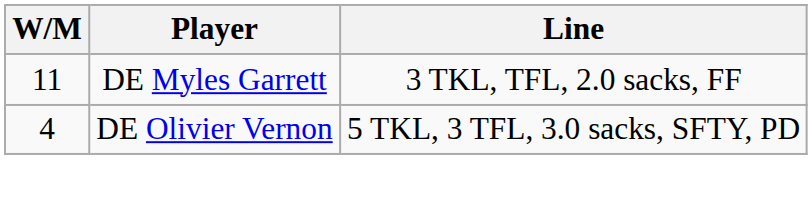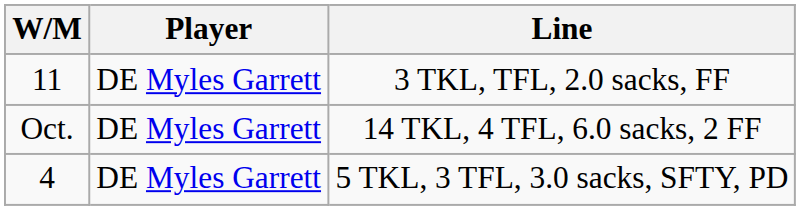+ row: (562, 128)
(215, 128) DE Olivier Vernon -> (209, 178) DE Myles Garrett
